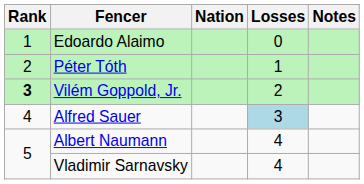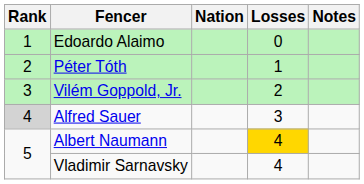(27, 91) bold -> (27, 91) normal
(27, 116) no background -> (27, 116) lightgrey background
(278, 116) lightblue background -> (278, 116) no background
(278, 141) no background -> (278, 141) gold background
